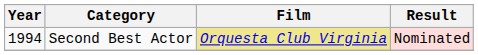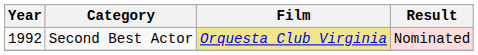(25, 39) 1994 -> (25, 39) 1992
